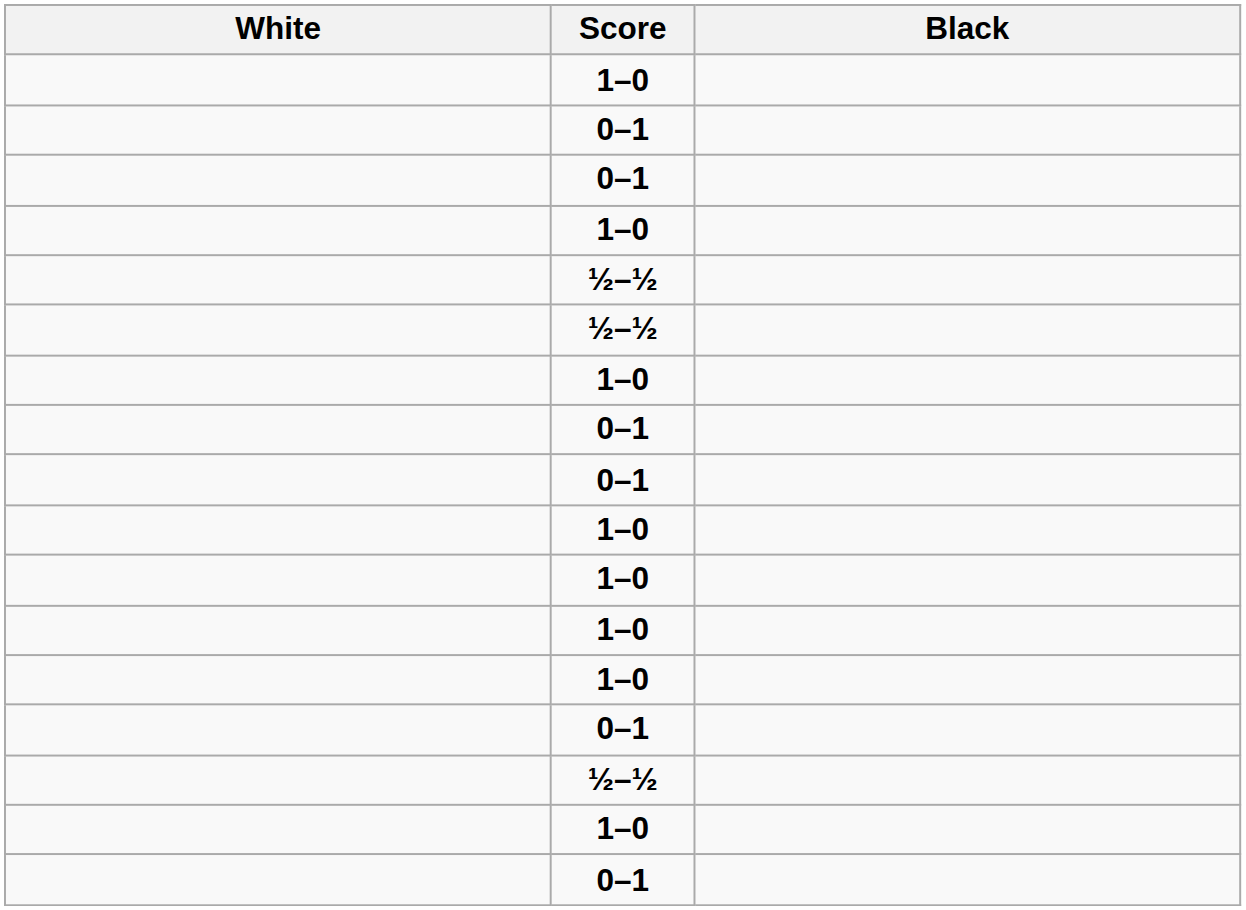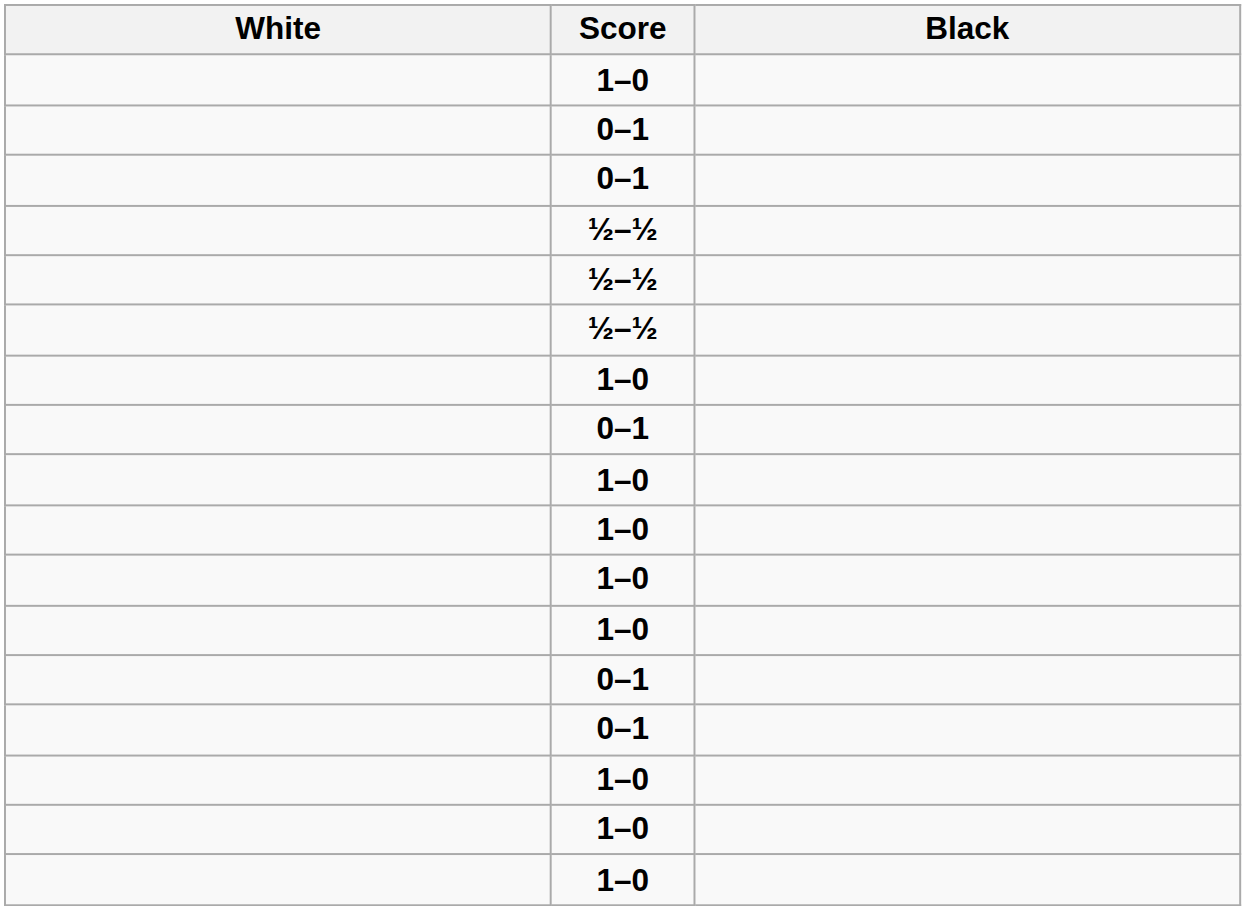(623, 229) 1–0 -> (623, 229) ½–½
(623, 479) 0–1 -> (623, 479) 1–0
(623, 679) 1–0 -> (623, 679) 0–1
(623, 779) ½–½ -> (623, 779) 1–0
(623, 879) 0–1 -> (623, 879) 1–0
